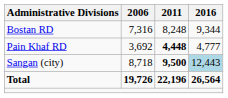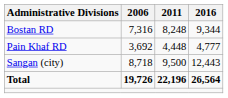(174, 46) bold -> (174, 46) normal
(174, 63) bold -> (174, 63) normal
(206, 63) lightblue background -> (206, 63) no background
